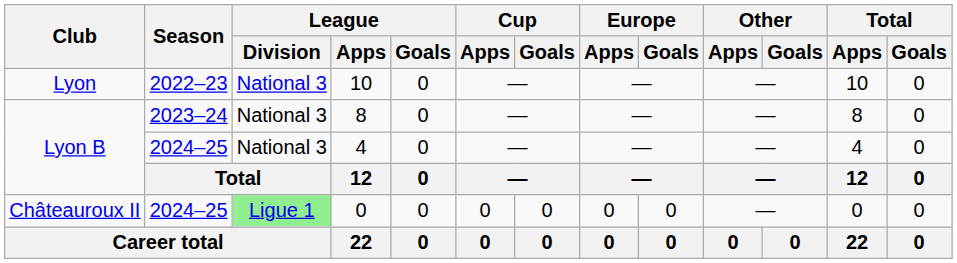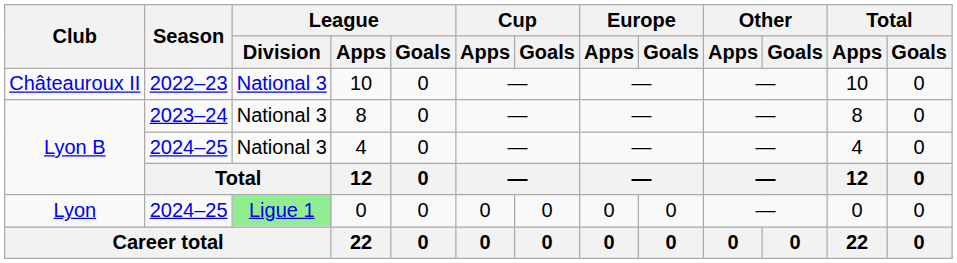(75, 83) Lyon -> (75, 83) Châteauroux II
(75, 210) Châteauroux II -> (75, 210) Lyon
